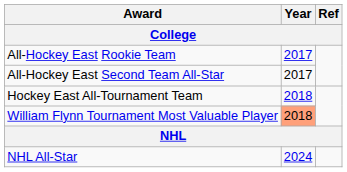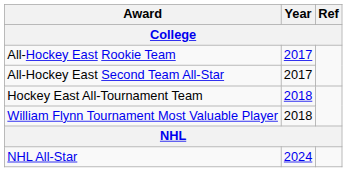(298, 116) lightsalmon background -> (298, 116) no background
